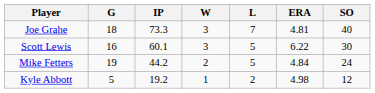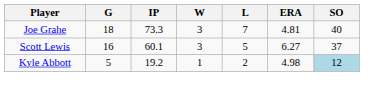(300, 46) 6.22 -> (291, 46) 6.27
(347, 46) 30 -> (336, 46) 37
- row: (46, 63)
(347, 79) no background -> (336, 63) lightblue background
